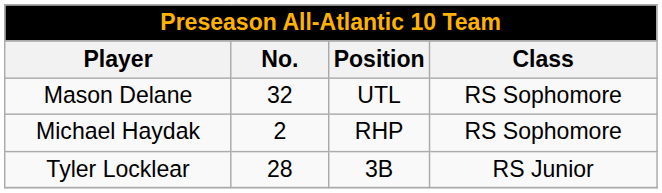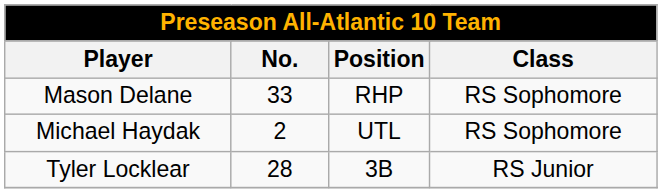(280, 95) 32 -> (280, 95) 33
(379, 95) UTL -> (379, 95) RHP
(379, 132) RHP -> (379, 132) UTL
